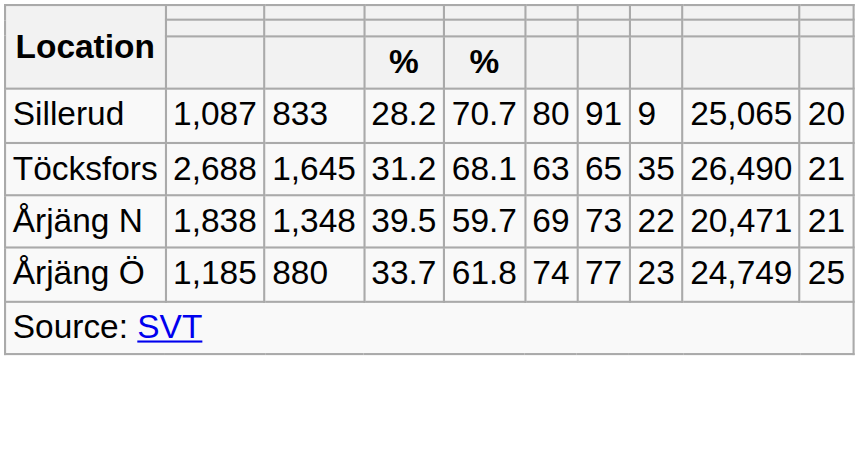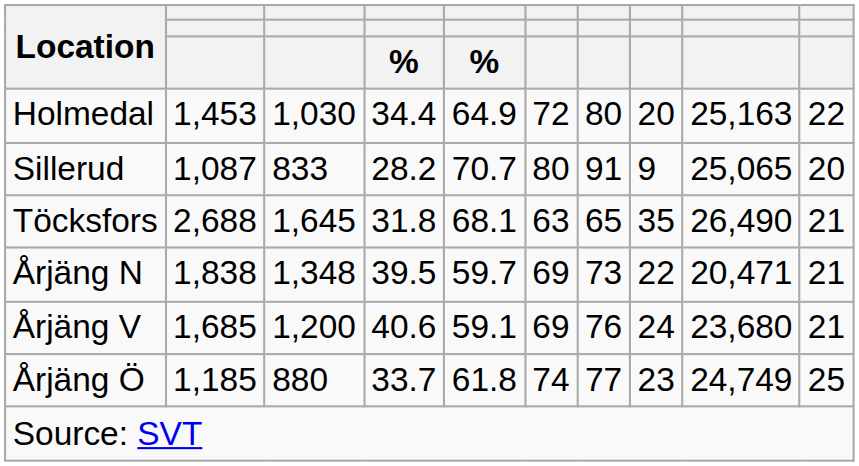+ row: (83, 114)
(404, 167) 31.2 -> (404, 220) 31.8
+ row: (77, 327)
